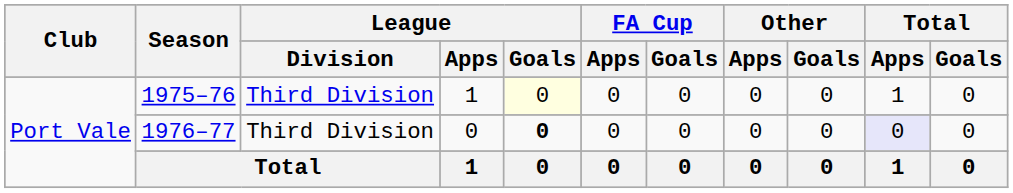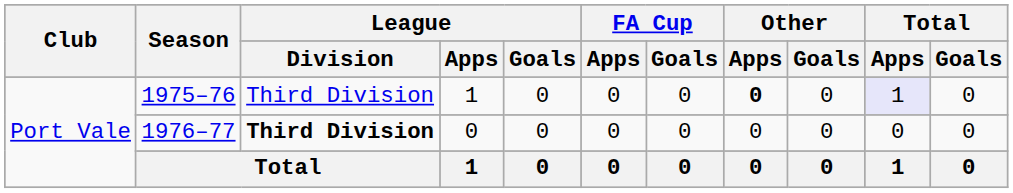(543, 96) lightyellow background -> (543, 96) no background
(756, 96) normal -> (756, 96) bold
(898, 96) no background -> (898, 96) lavender background
(340, 132) normal -> (340, 132) bold
(543, 132) bold -> (543, 132) normal
(898, 132) lavender background -> (898, 132) no background
